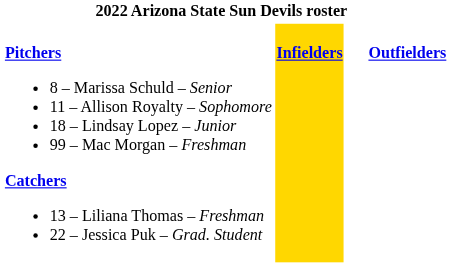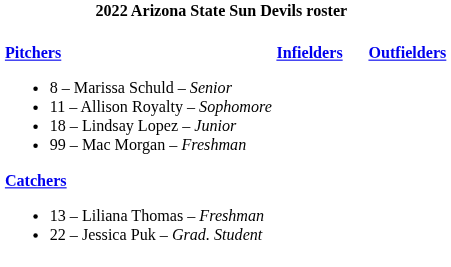(310, 53) gold background -> (310, 53) no background
